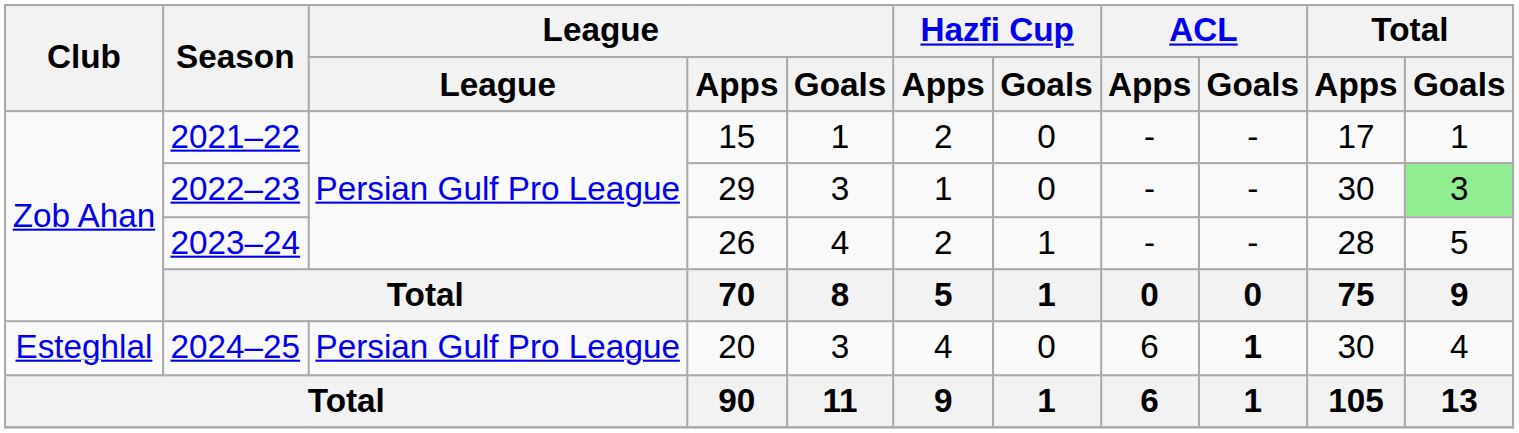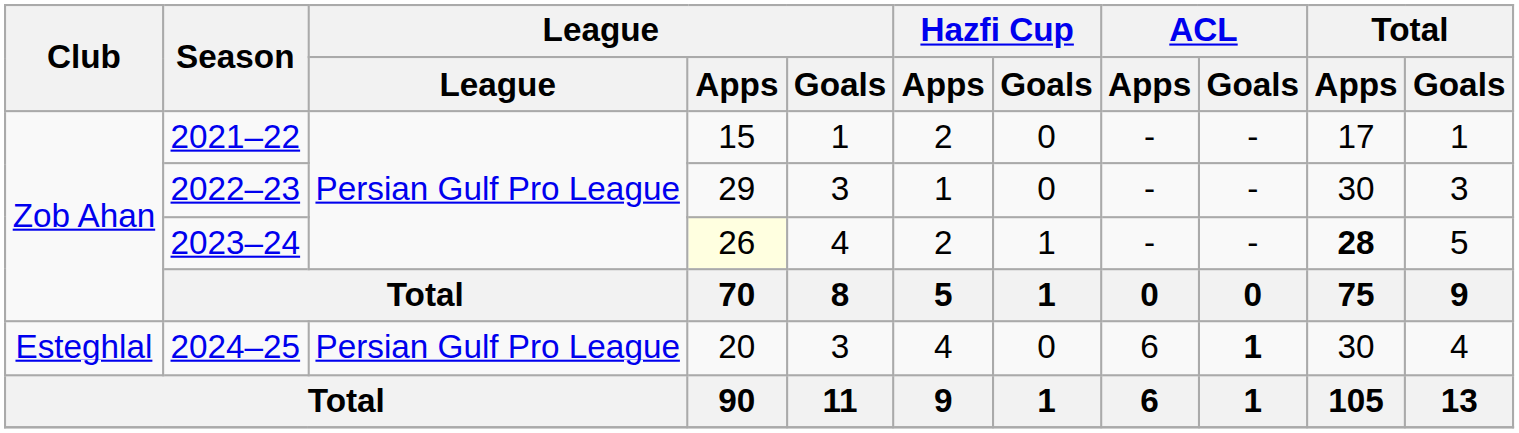(1459, 189) lightgreen background -> (1459, 189) no background
(737, 242) no background -> (737, 242) lightyellow background
(1356, 242) normal -> (1356, 242) bold
